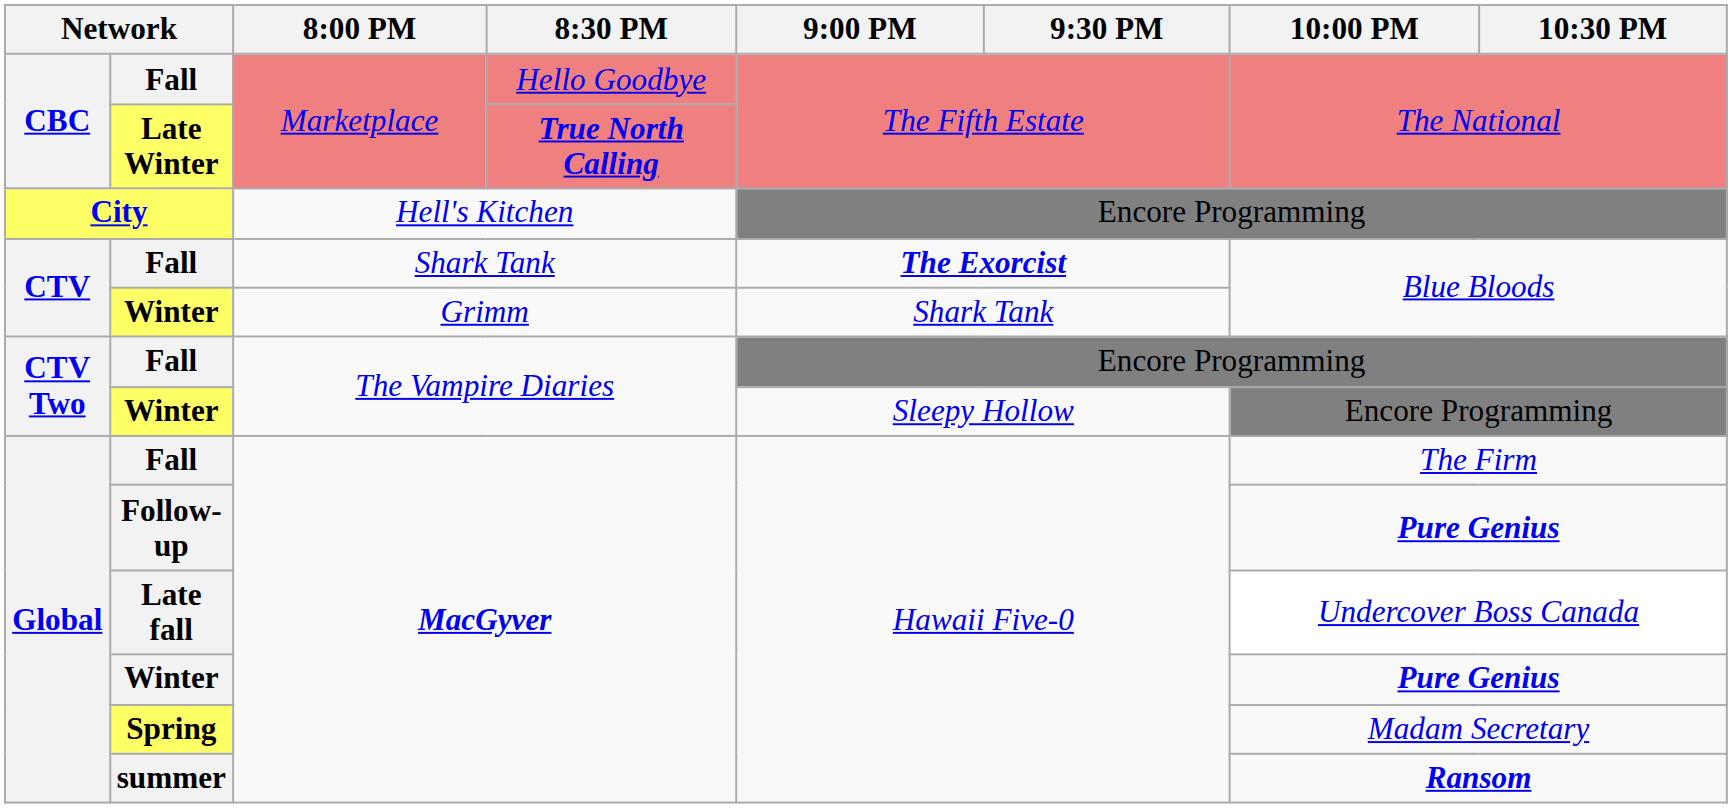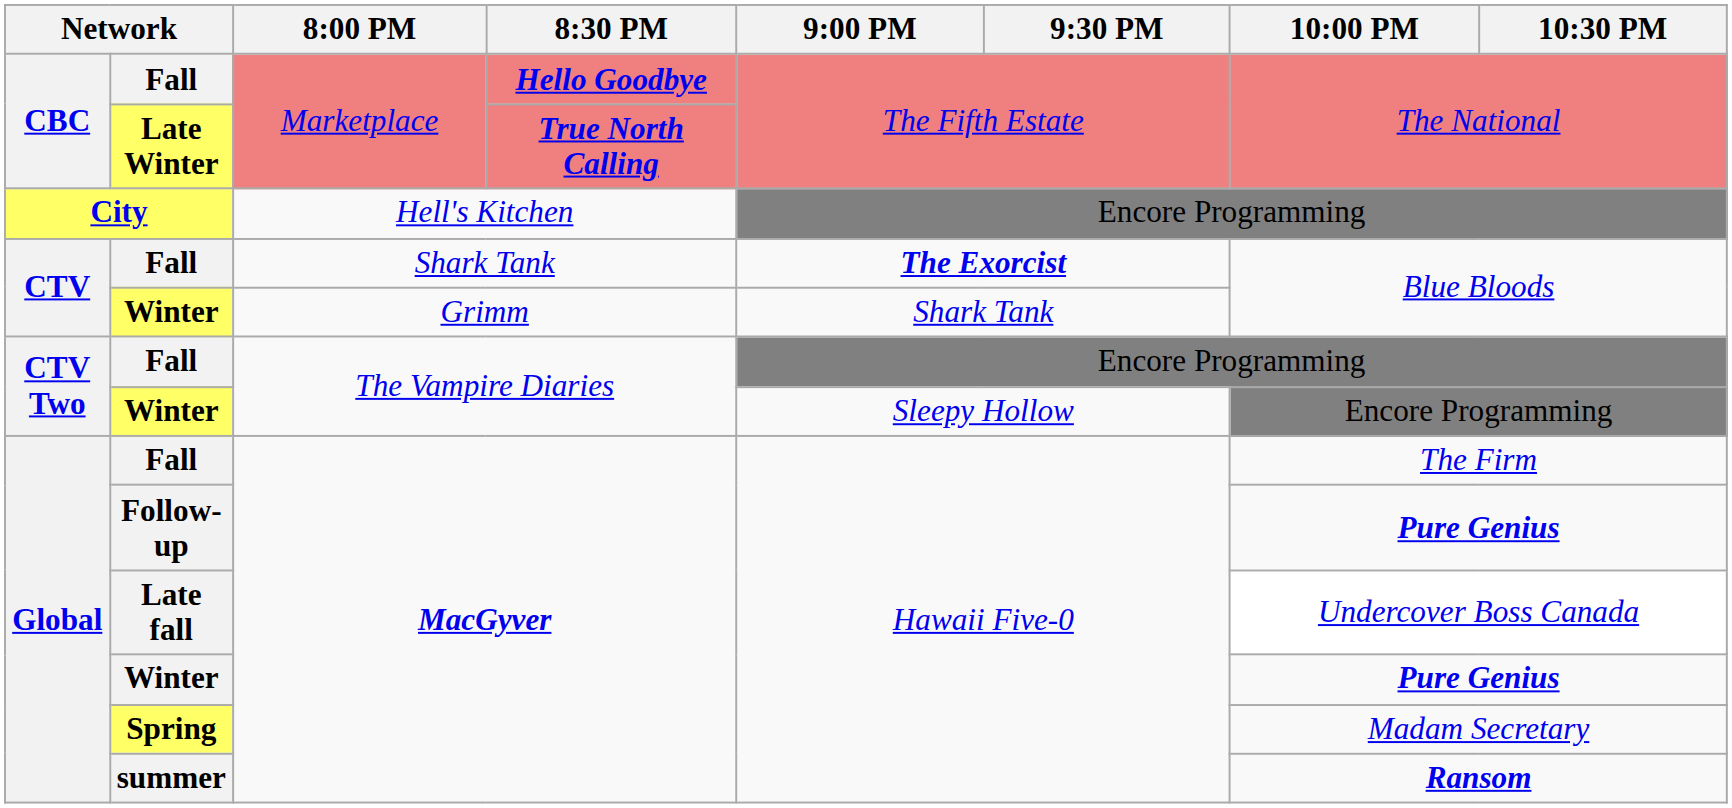(611, 78) normal -> (611, 78) bold
